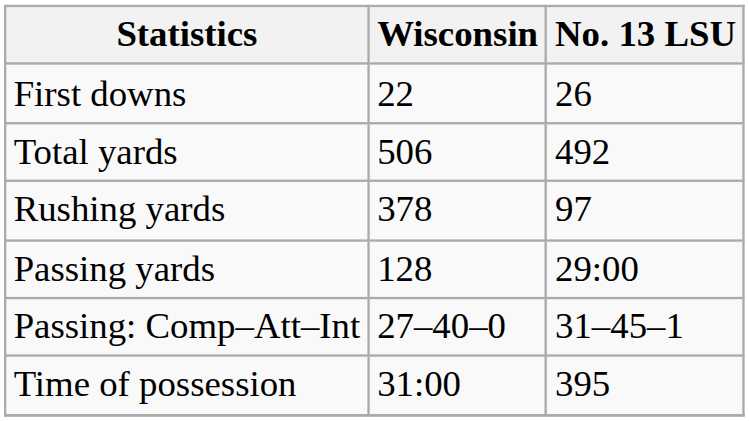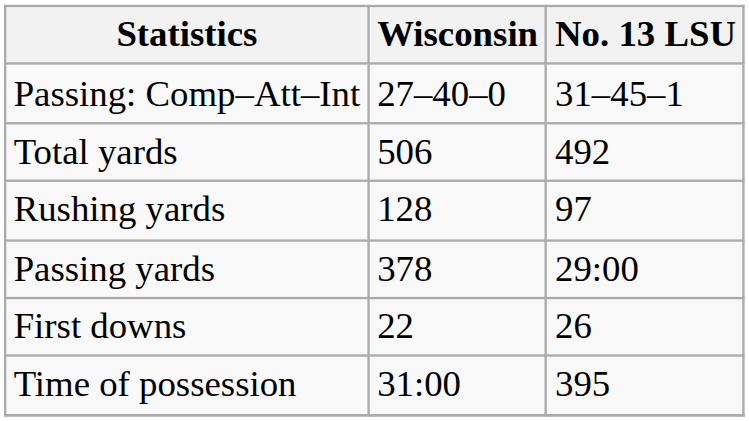rows swapped: (100, 92) <-> (187, 326)
(405, 209) 378 -> (405, 209) 128
(405, 267) 128 -> (405, 267) 378
